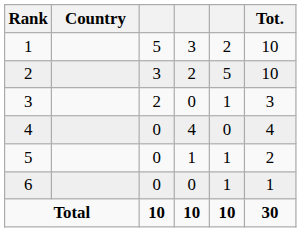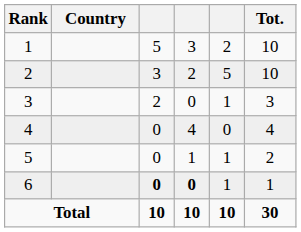(157, 185) normal -> (157, 185) bold
(192, 185) normal -> (192, 185) bold
